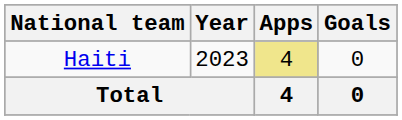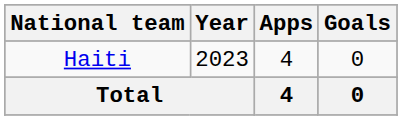(286, 60) khaki background -> (286, 60) no background
